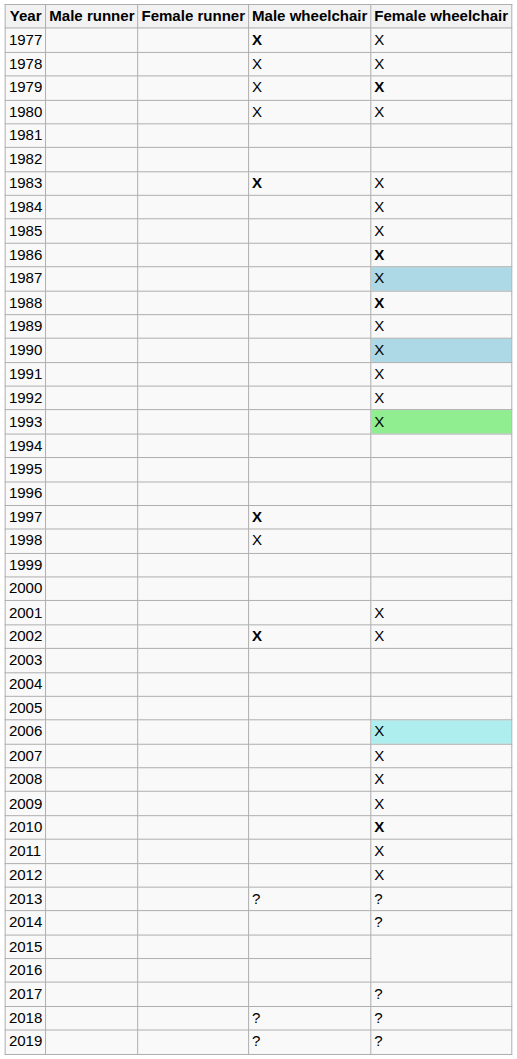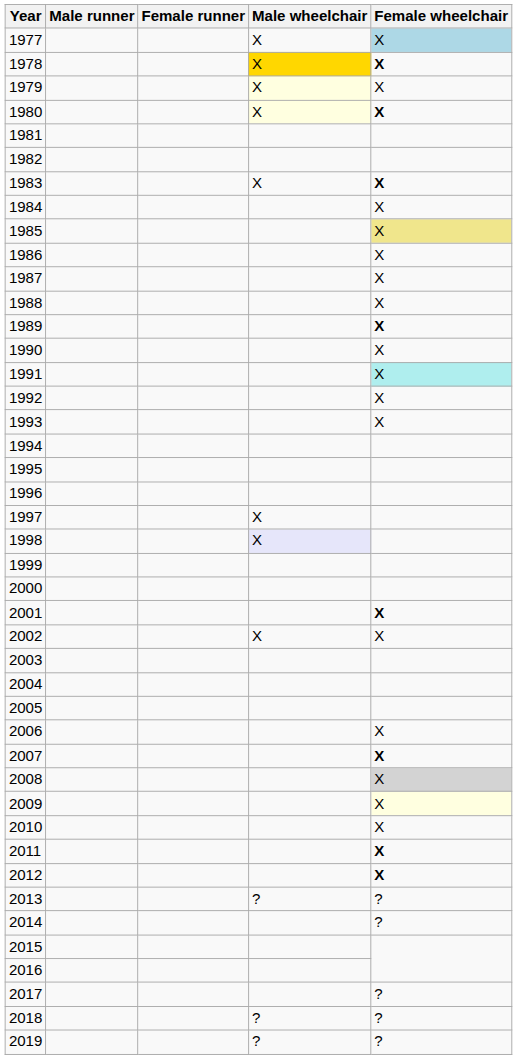(257, 40) bold -> (257, 40) normal
(379, 40) no background -> (379, 40) lightblue background
(257, 64) no background -> (257, 64) gold background
(379, 64) normal -> (379, 64) bold
(257, 87) no background -> (257, 87) lightyellow background
(379, 87) bold -> (379, 87) normal
(257, 111) no background -> (257, 111) lightyellow background
(379, 111) normal -> (379, 111) bold
(257, 183) bold -> (257, 183) normal
(379, 183) normal -> (379, 183) bold
(379, 231) no background -> (379, 231) khaki background
(379, 254) bold -> (379, 254) normal
(379, 278) lightblue background -> (379, 278) no background
(379, 302) bold -> (379, 302) normal
(379, 326) normal -> (379, 326) bold
(379, 350) lightblue background -> (379, 350) no background
(379, 374) no background -> (379, 374) paleturquoise background
(379, 421) lightgreen background -> (379, 421) no background
(257, 517) bold -> (257, 517) normal
(257, 541) no background -> (257, 541) lavender background
(379, 612) normal -> (379, 612) bold
(257, 636) bold -> (257, 636) normal
(379, 732) paleturquoise background -> (379, 732) no background
(379, 755) normal -> (379, 755) bold
(379, 779) no background -> (379, 779) lightgrey background
(379, 803) no background -> (379, 803) lightyellow background
(379, 827) bold -> (379, 827) normal
(379, 851) normal -> (379, 851) bold
(379, 875) normal -> (379, 875) bold
